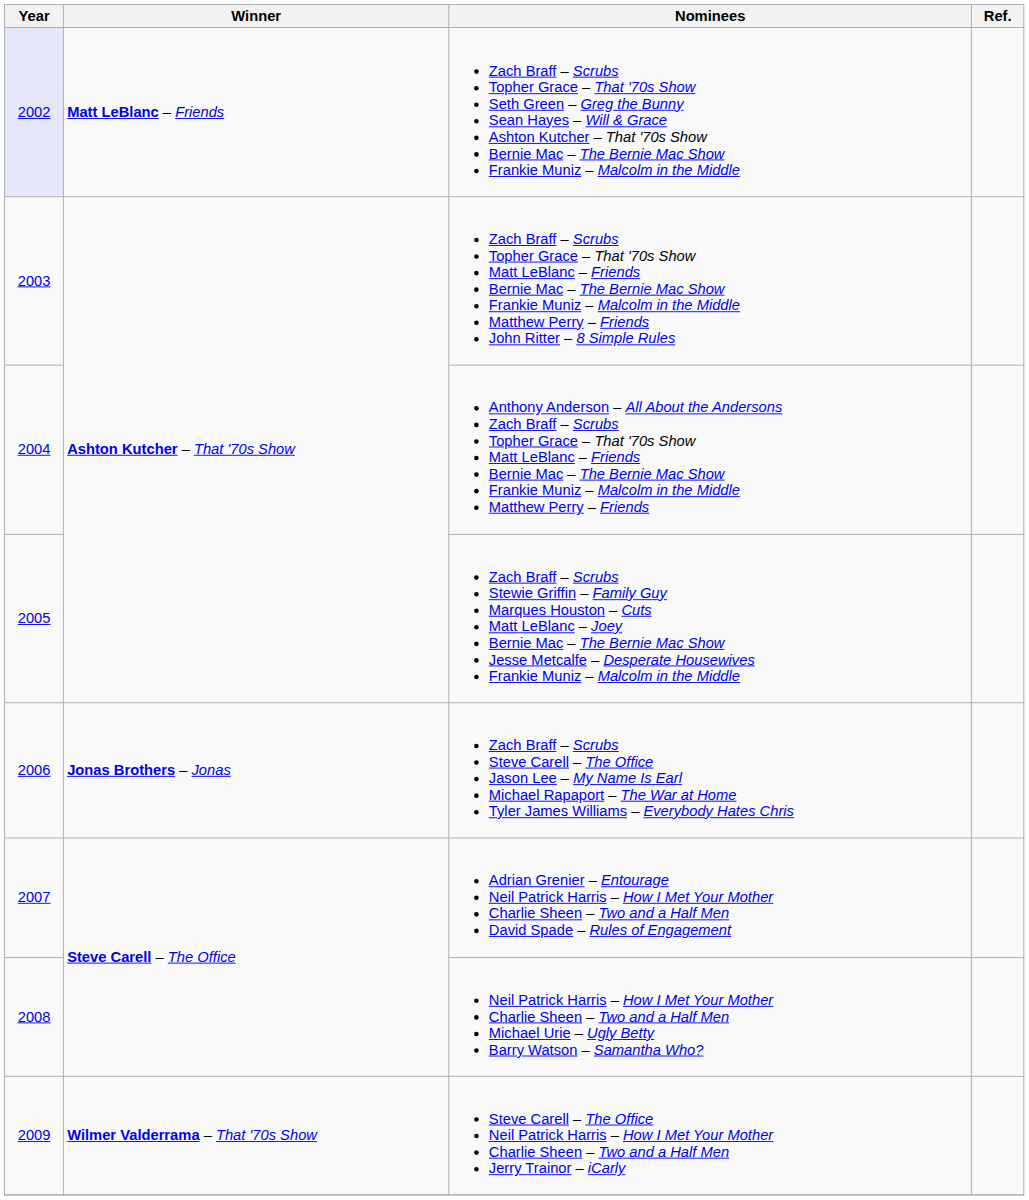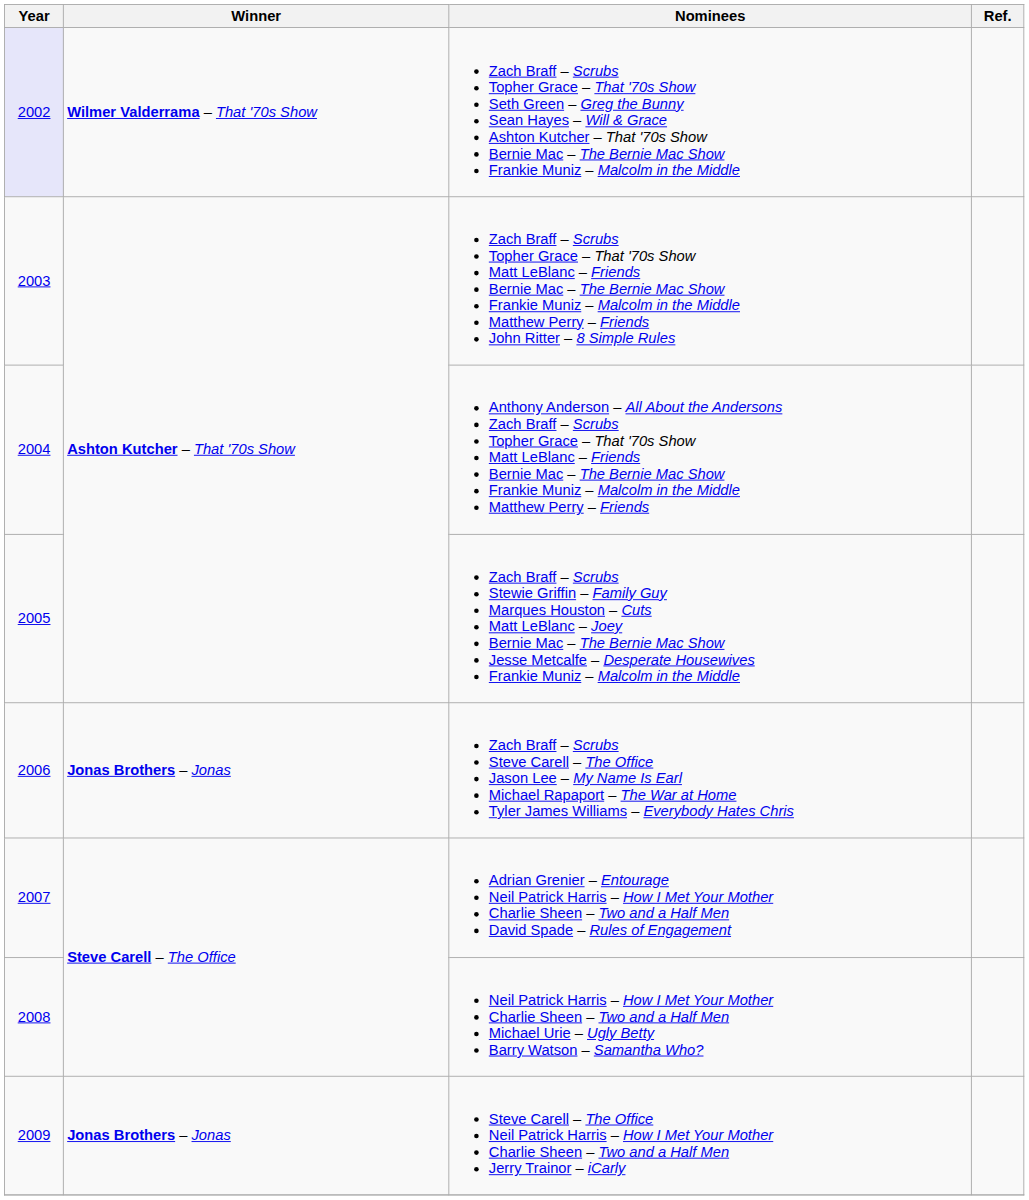(146, 112) Matt LeBlanc – Friends -> (192, 112) Wilmer Valderrama – That '70s Show
(192, 1135) Wilmer Valderrama – That '70s Show -> (149, 1135) Jonas Brothers – Jonas
